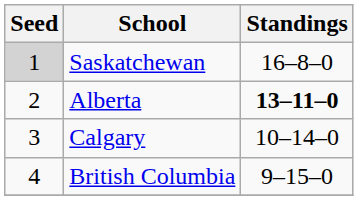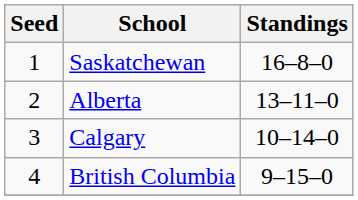(34, 61) lightgrey background -> (34, 61) no background
(297, 99) bold -> (297, 99) normal
